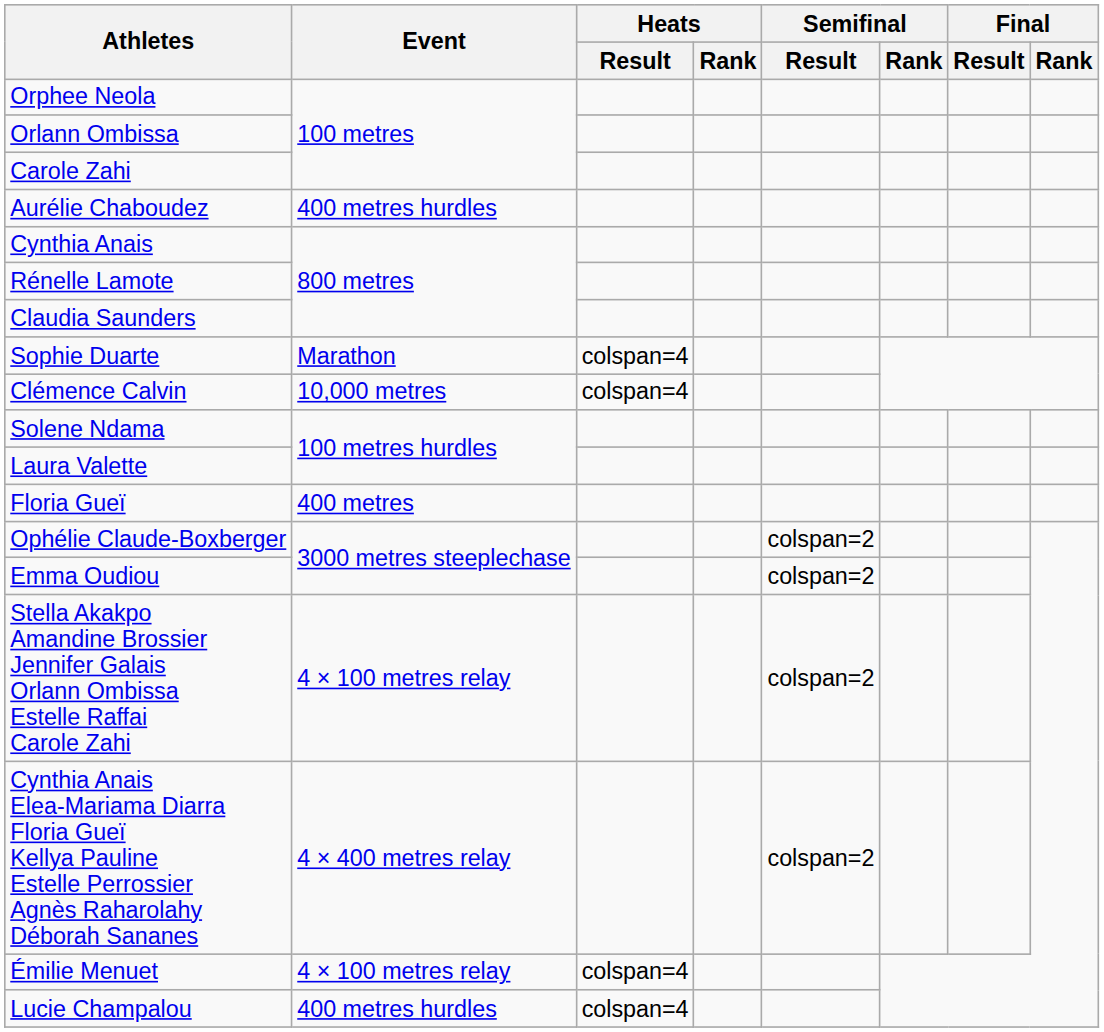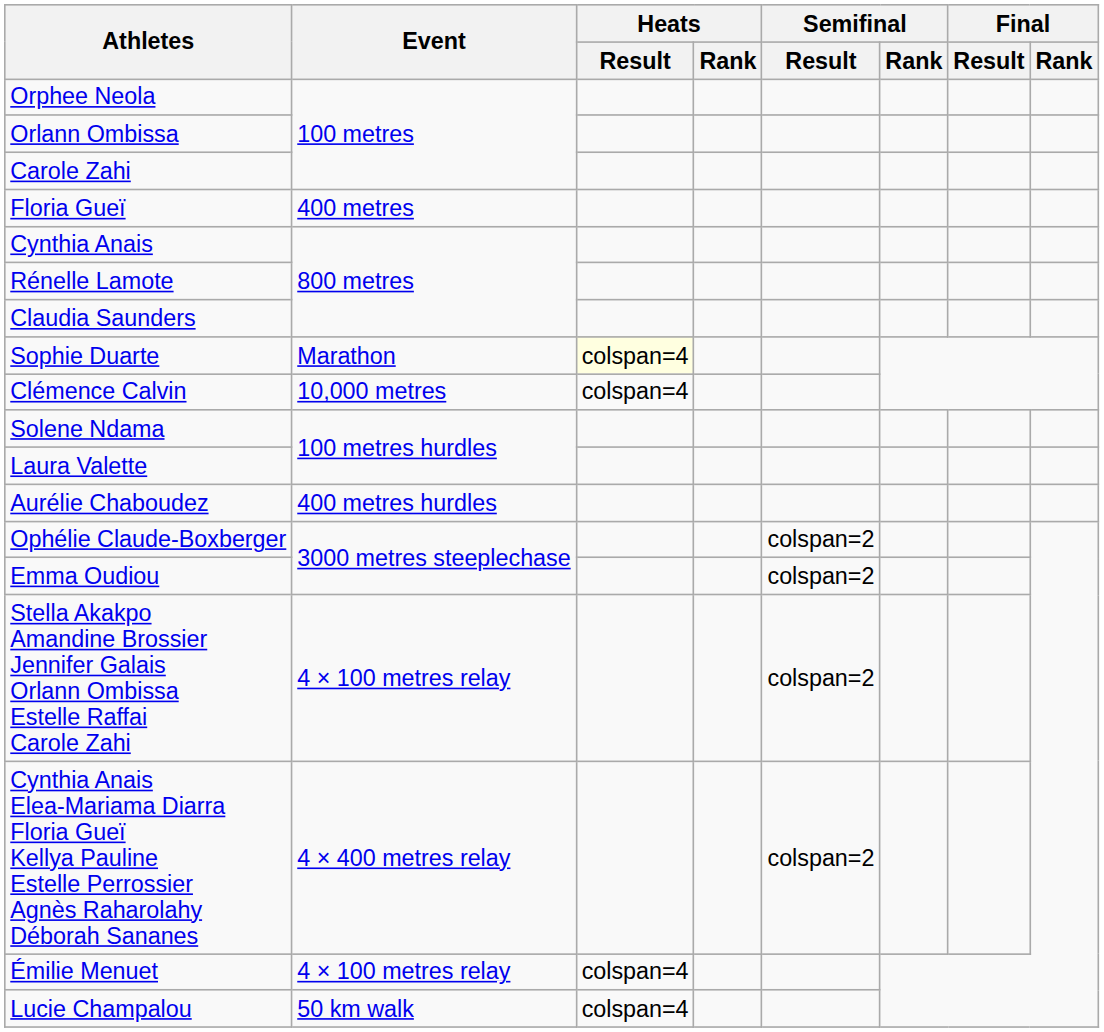rows swapped: (68, 503) <-> (109, 208)
(635, 355) no background -> (635, 355) lightyellow background
(397, 1009) 400 metres hurdles -> (356, 1009) 50 km walk
